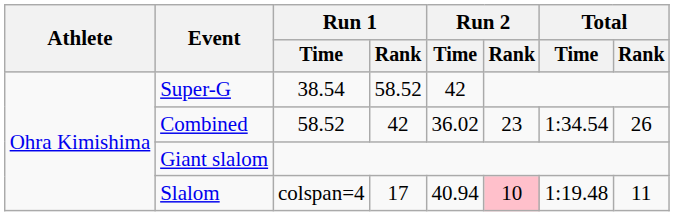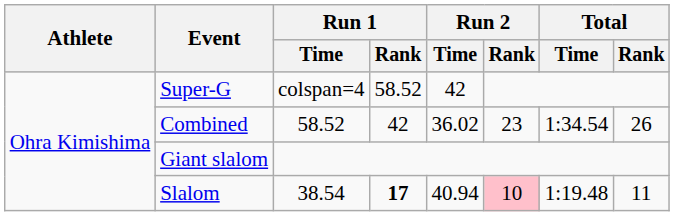(321, 89) 38.54 -> (321, 89) colspan=4
(321, 193) colspan=4 -> (321, 193) 38.54
(398, 193) normal -> (398, 193) bold
